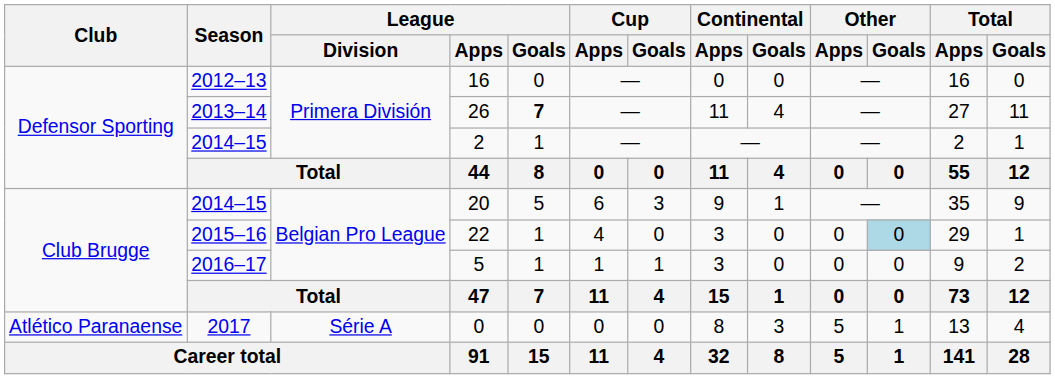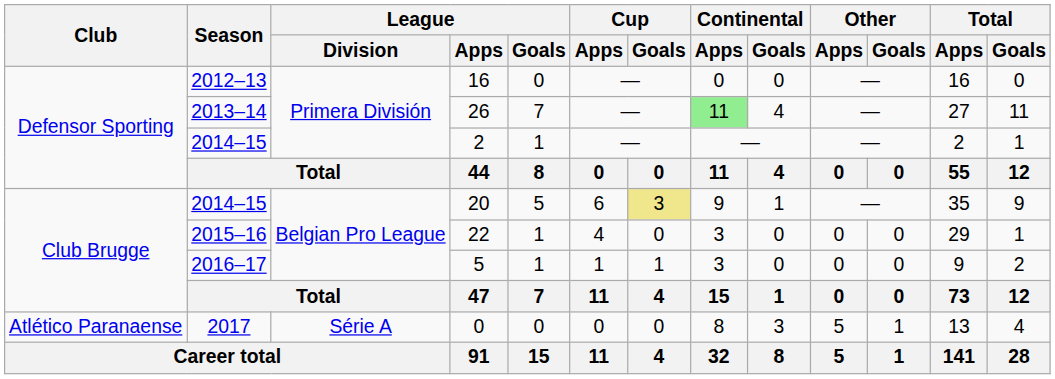(539, 111) bold -> (539, 111) normal
(719, 111) no background -> (719, 111) lightgreen background
(659, 204) no background -> (659, 204) khaki background
(899, 234) lightblue background -> (899, 234) no background
